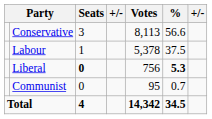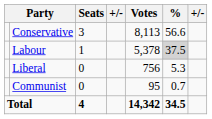(175, 50) no background -> (175, 50) lightgrey background
(81, 68) bold -> (81, 68) normal
(178, 68) bold -> (178, 68) normal
